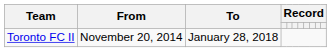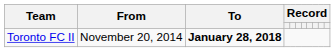(233, 37) normal -> (235, 37) bold
